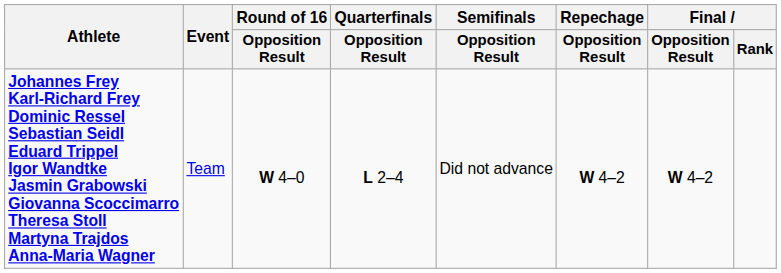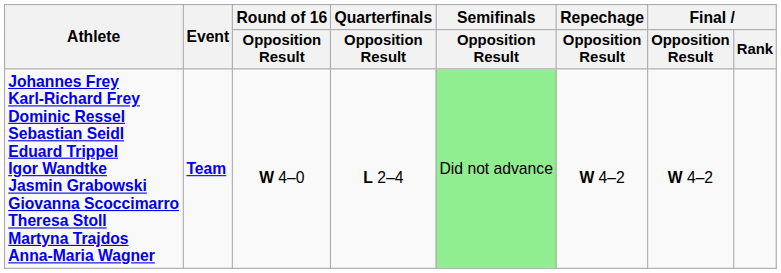(206, 169) normal -> (206, 169) bold
(496, 169) no background -> (496, 169) lightgreen background
